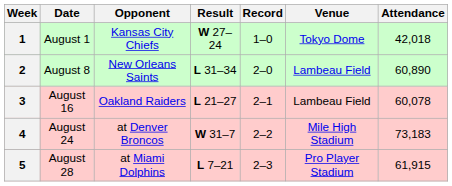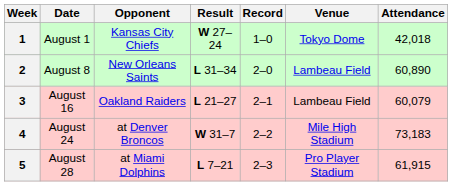(413, 102) 60,078 -> (413, 102) 60,079
